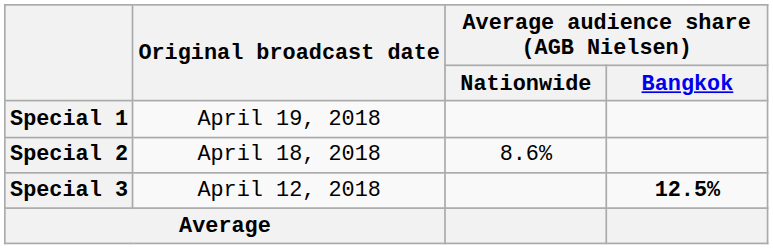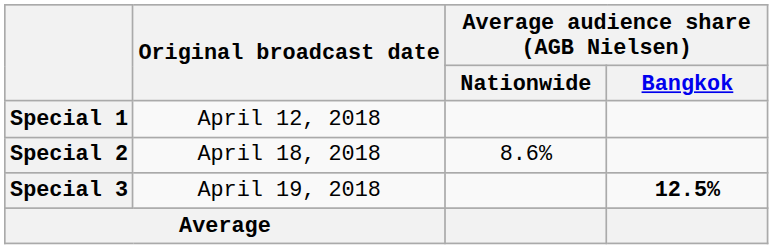(289, 119) April 19, 2018 -> (289, 119) April 12, 2018
(289, 190) April 12, 2018 -> (289, 190) April 19, 2018
